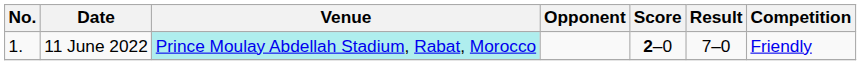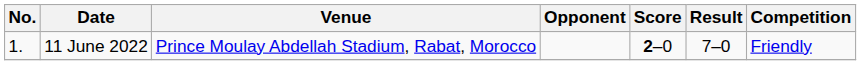(346, 45) paleturquoise background -> (346, 45) no background
